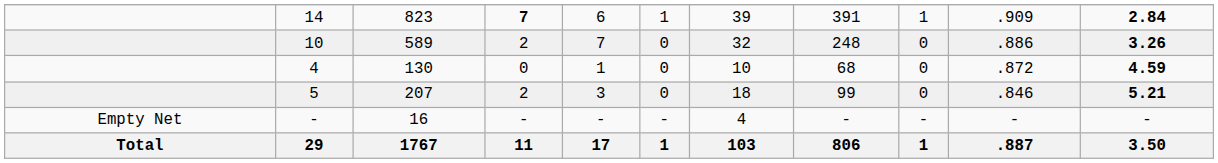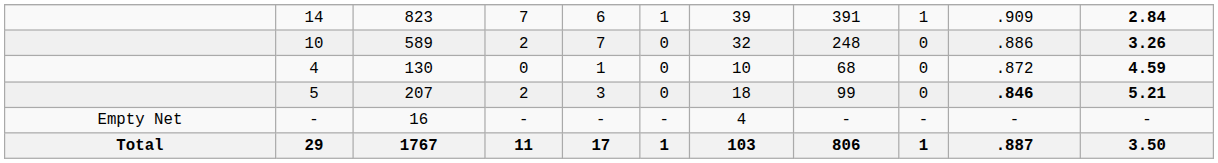(524, 17) bold -> (524, 17) normal
(1015, 94) normal -> (1015, 94) bold
